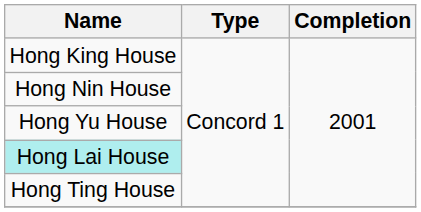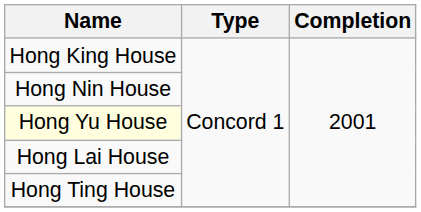(93, 122) no background -> (93, 122) lightyellow background
(93, 156) paleturquoise background -> (93, 156) no background
